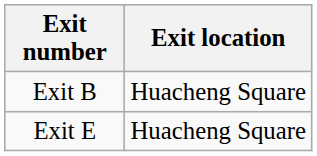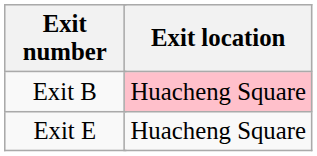(218, 91) no background -> (218, 91) pink background
